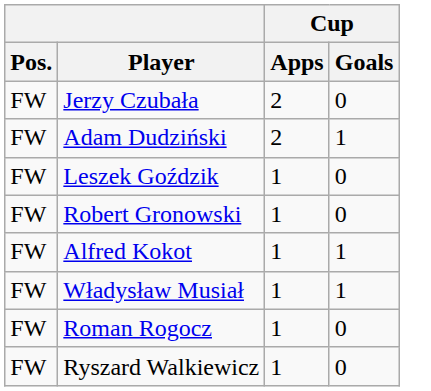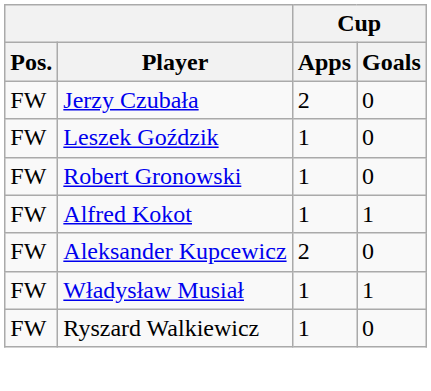- row: (145, 137)
+ row: (175, 251)
- row: (138, 328)
